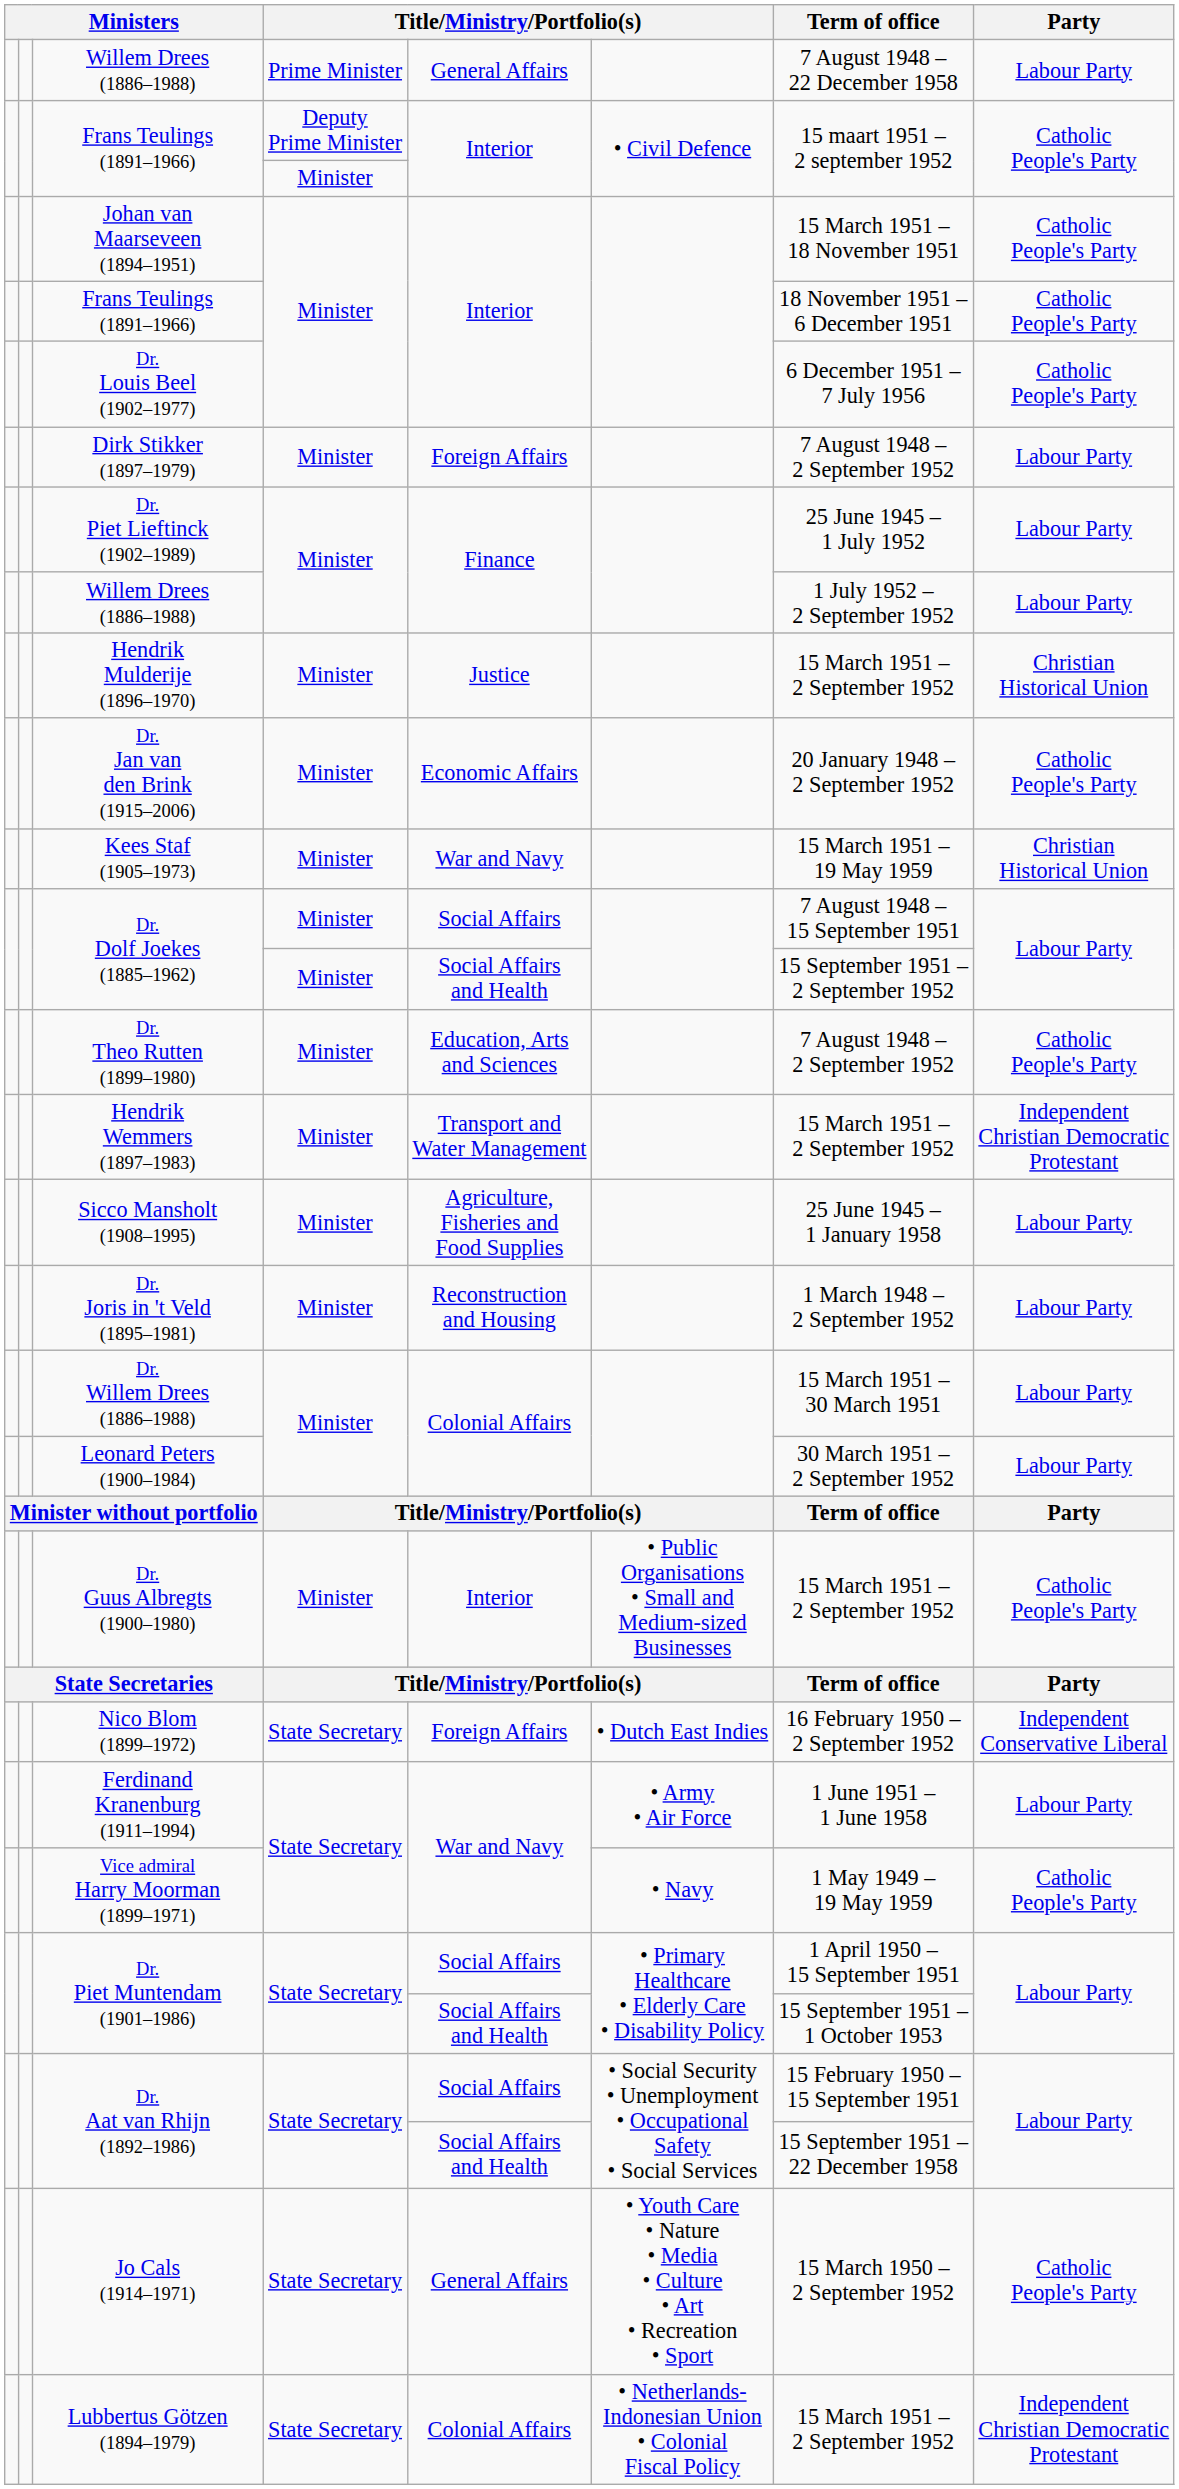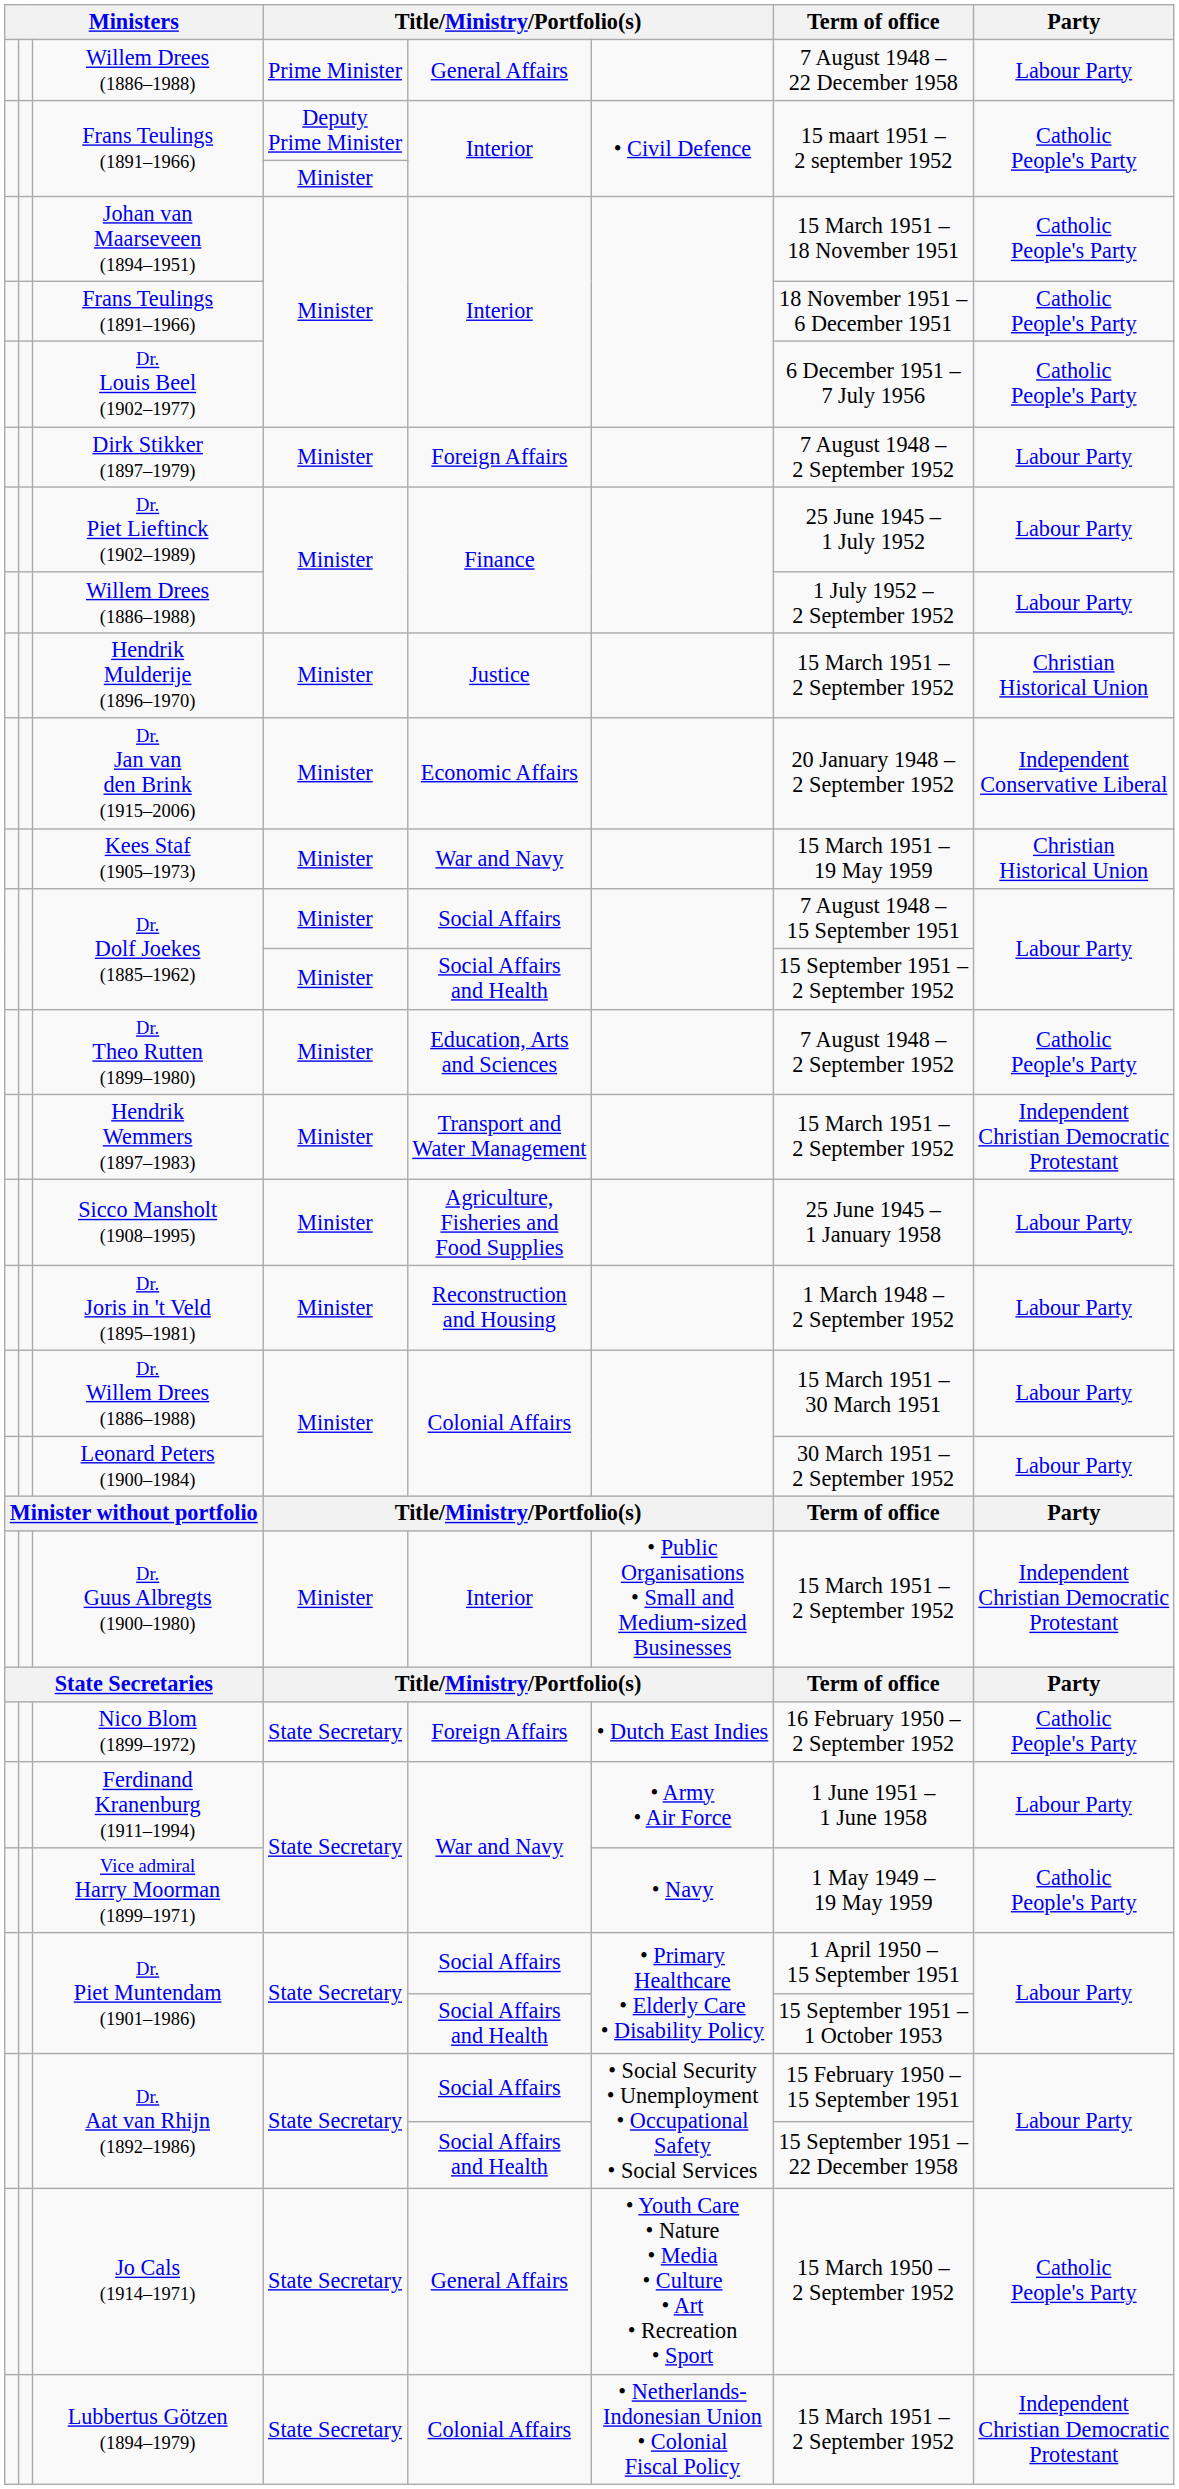(1074, 772) Catholic People's Party -> (1074, 772) Independent Conservative Liberal
(1074, 1598) Catholic People's Party -> (1074, 1598) Independent Christian Democratic Protestant
(1074, 1731) Independent Conservative Liberal -> (1074, 1731) Catholic People's Party
